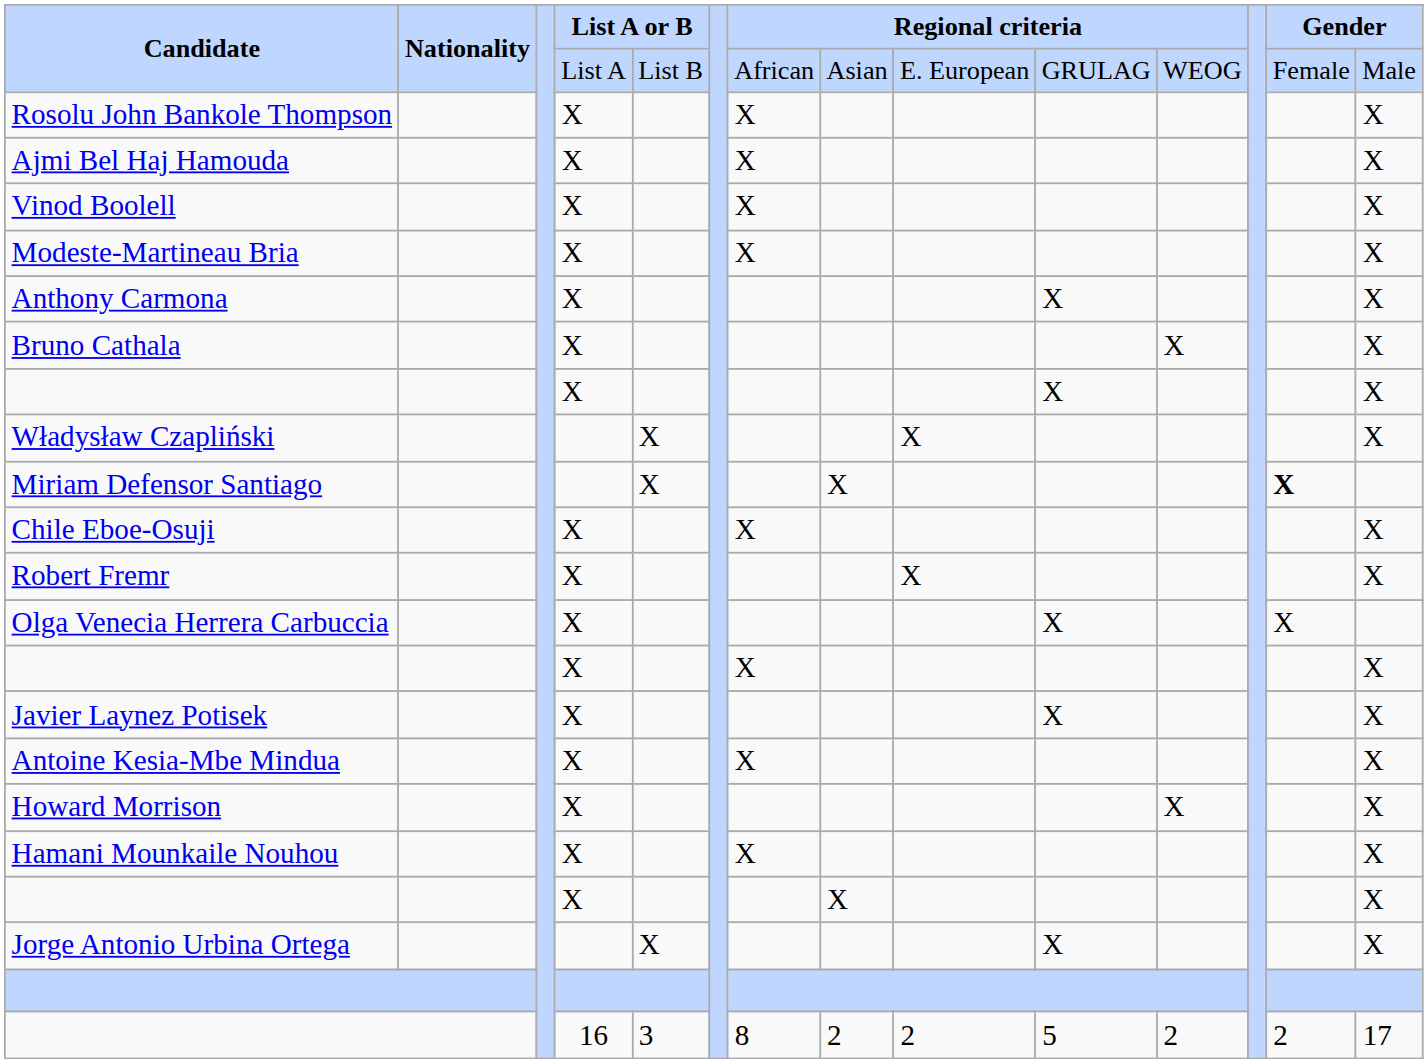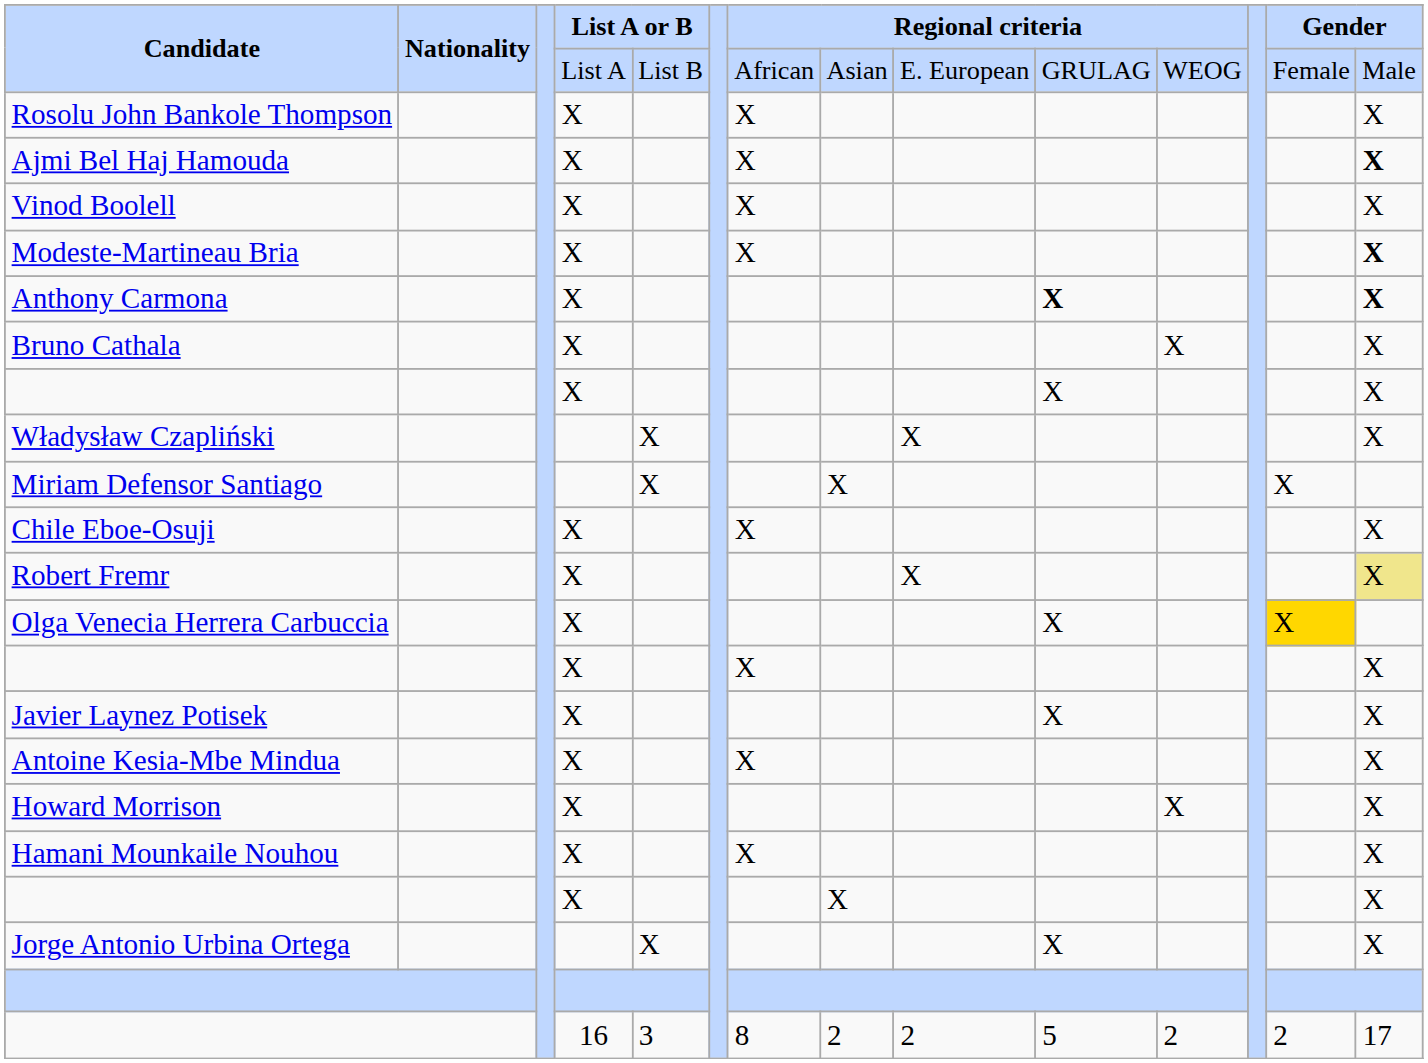(1373, 160) normal -> (1373, 160) bold
(1373, 252) normal -> (1373, 252) bold
(1053, 298) normal -> (1053, 298) bold
(1373, 298) normal -> (1373, 298) bold
(1284, 483) bold -> (1284, 483) normal
(1373, 575) no background -> (1373, 575) khaki background
(1284, 622) no background -> (1284, 622) gold background
